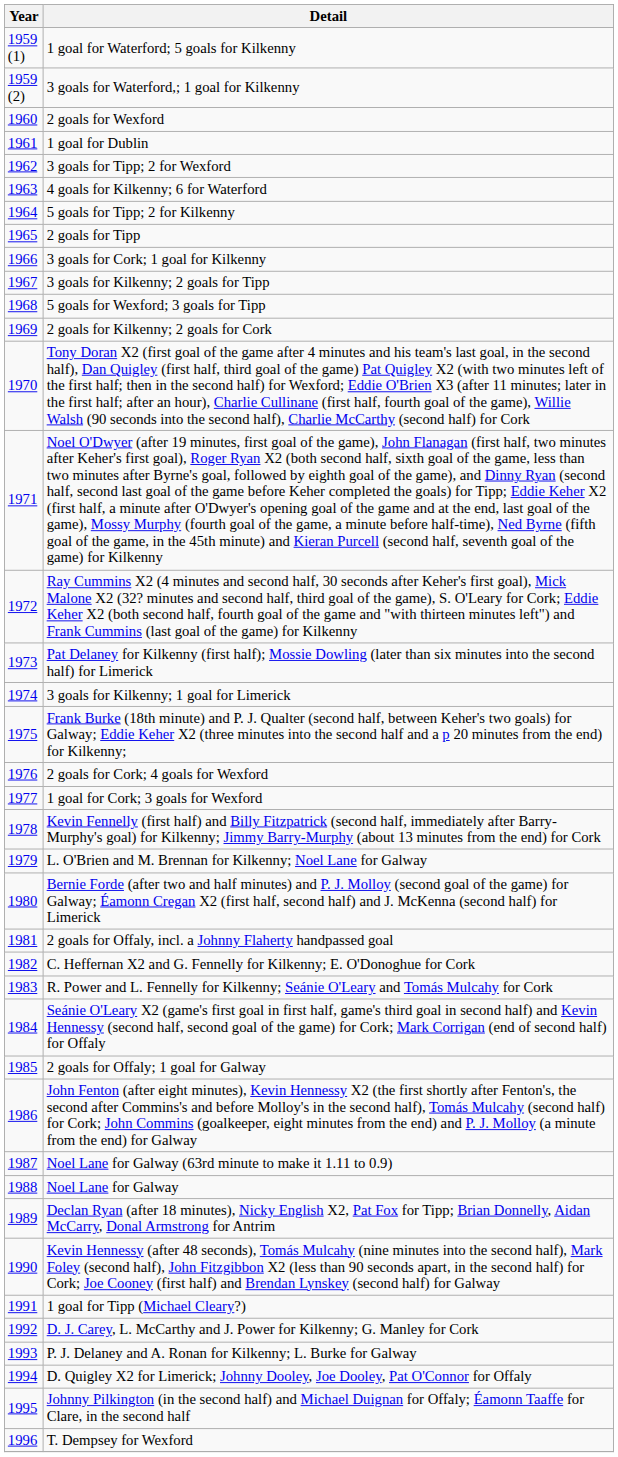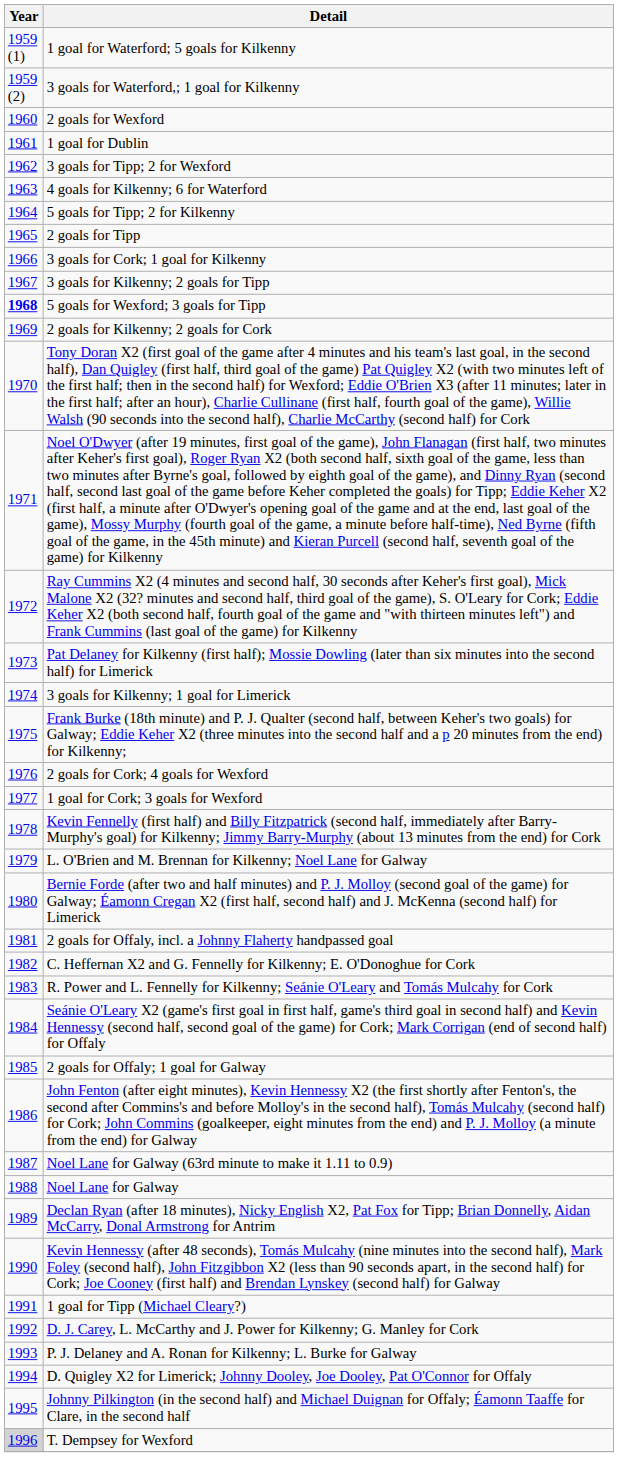(23, 306) normal -> (23, 306) bold
(23, 1439) no background -> (23, 1439) lightgrey background
